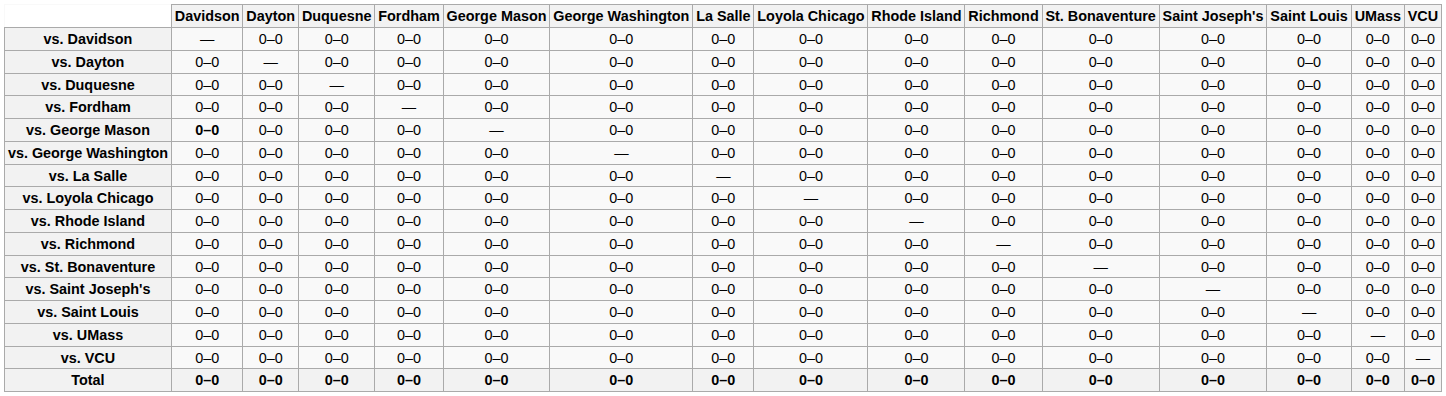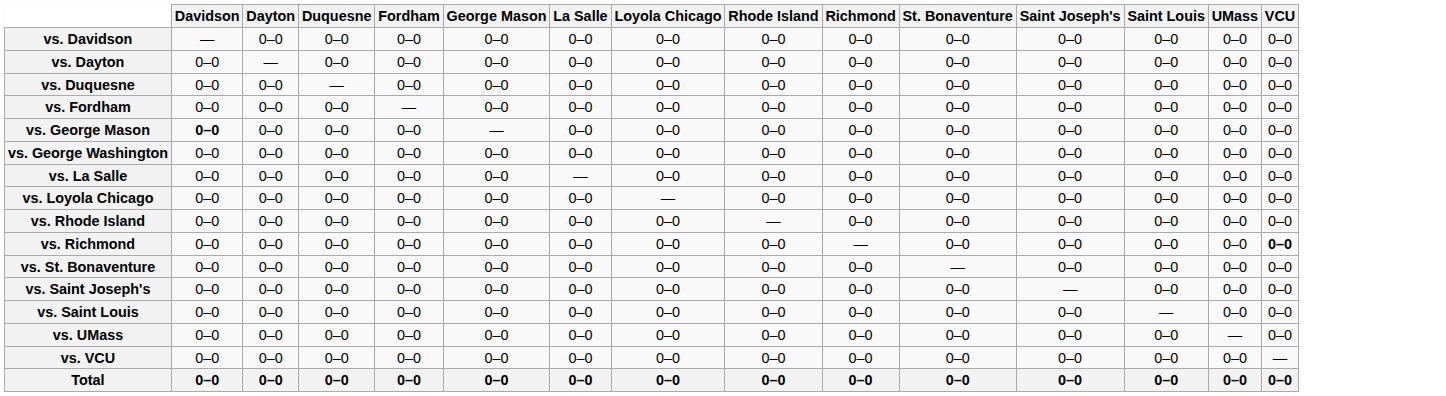- column: (621, 16)
(1423, 244) normal -> (1280, 244) bold
